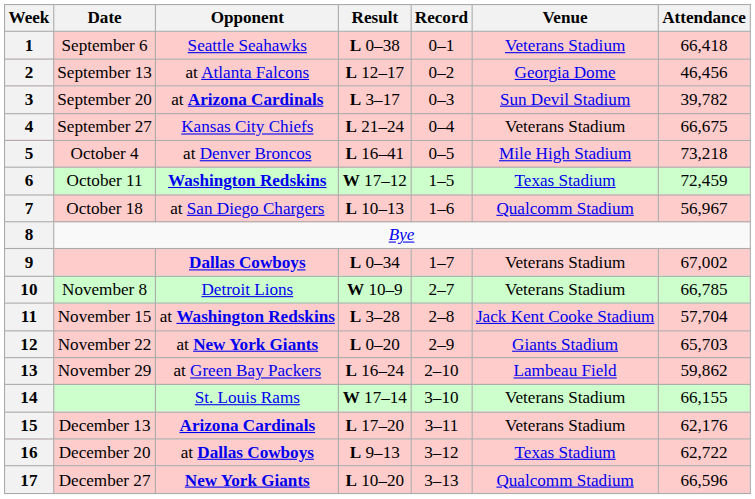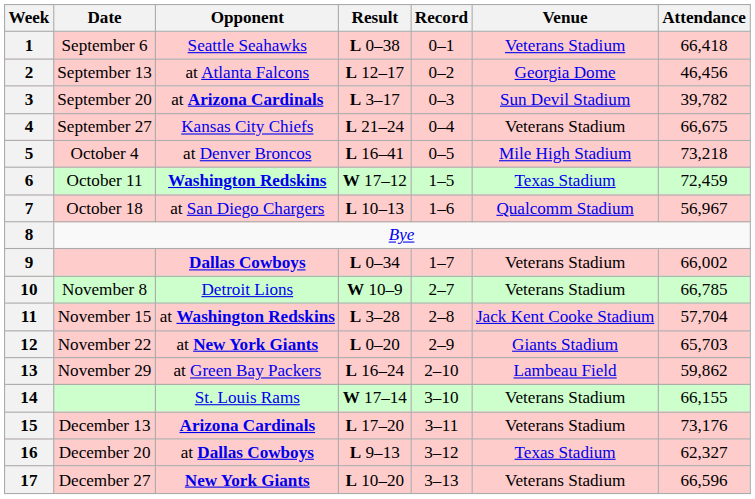(704, 262) 67,002 -> (704, 262) 66,002
(704, 425) 62,176 -> (704, 425) 73,176
(704, 452) 62,722 -> (704, 452) 62,327
(565, 479) Qualcomm Stadium -> (565, 479) Veterans Stadium
